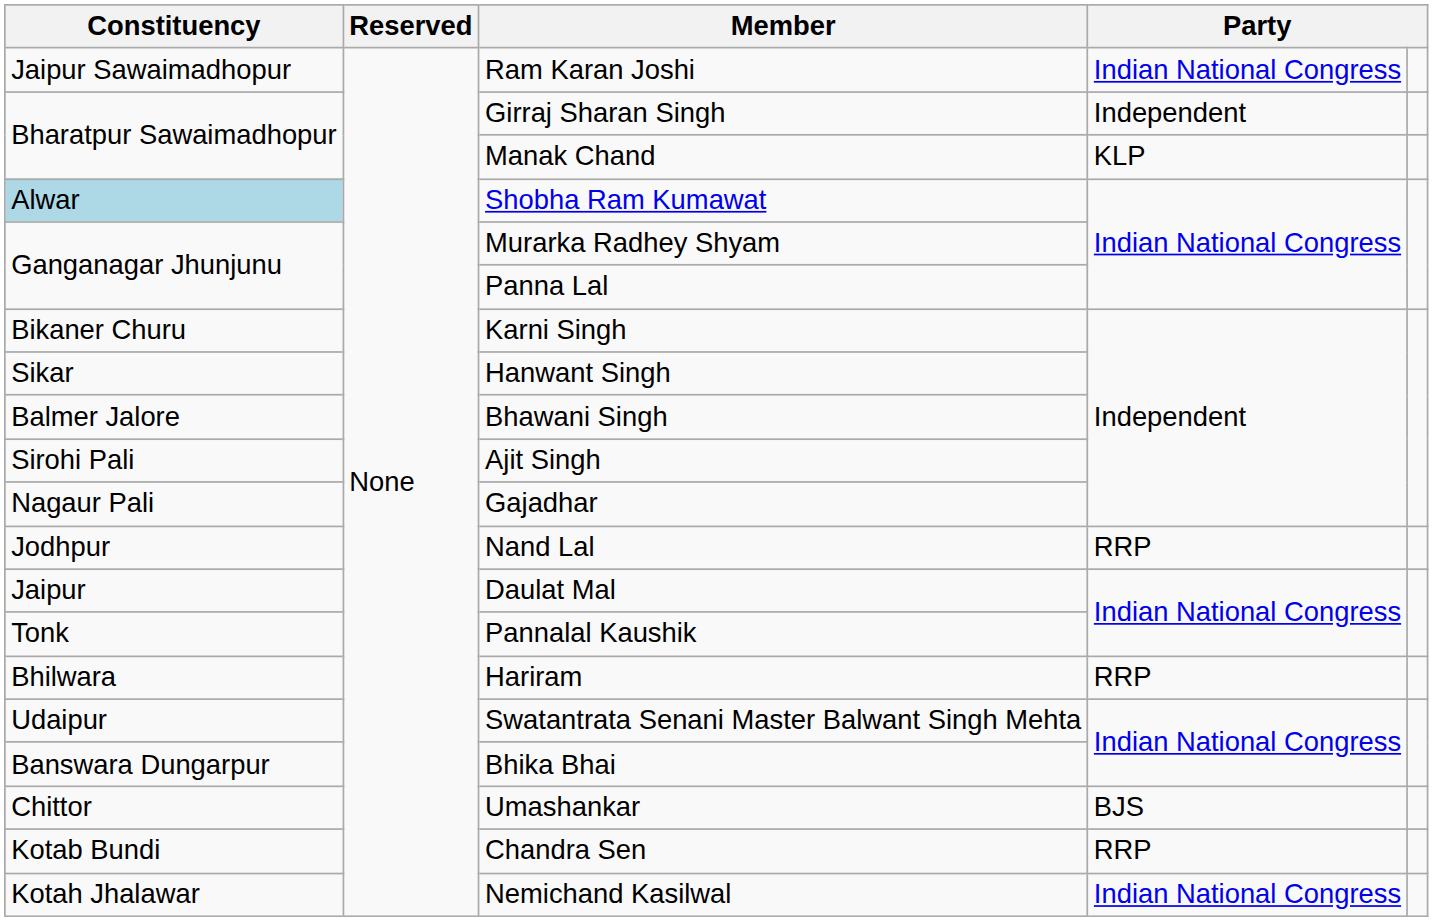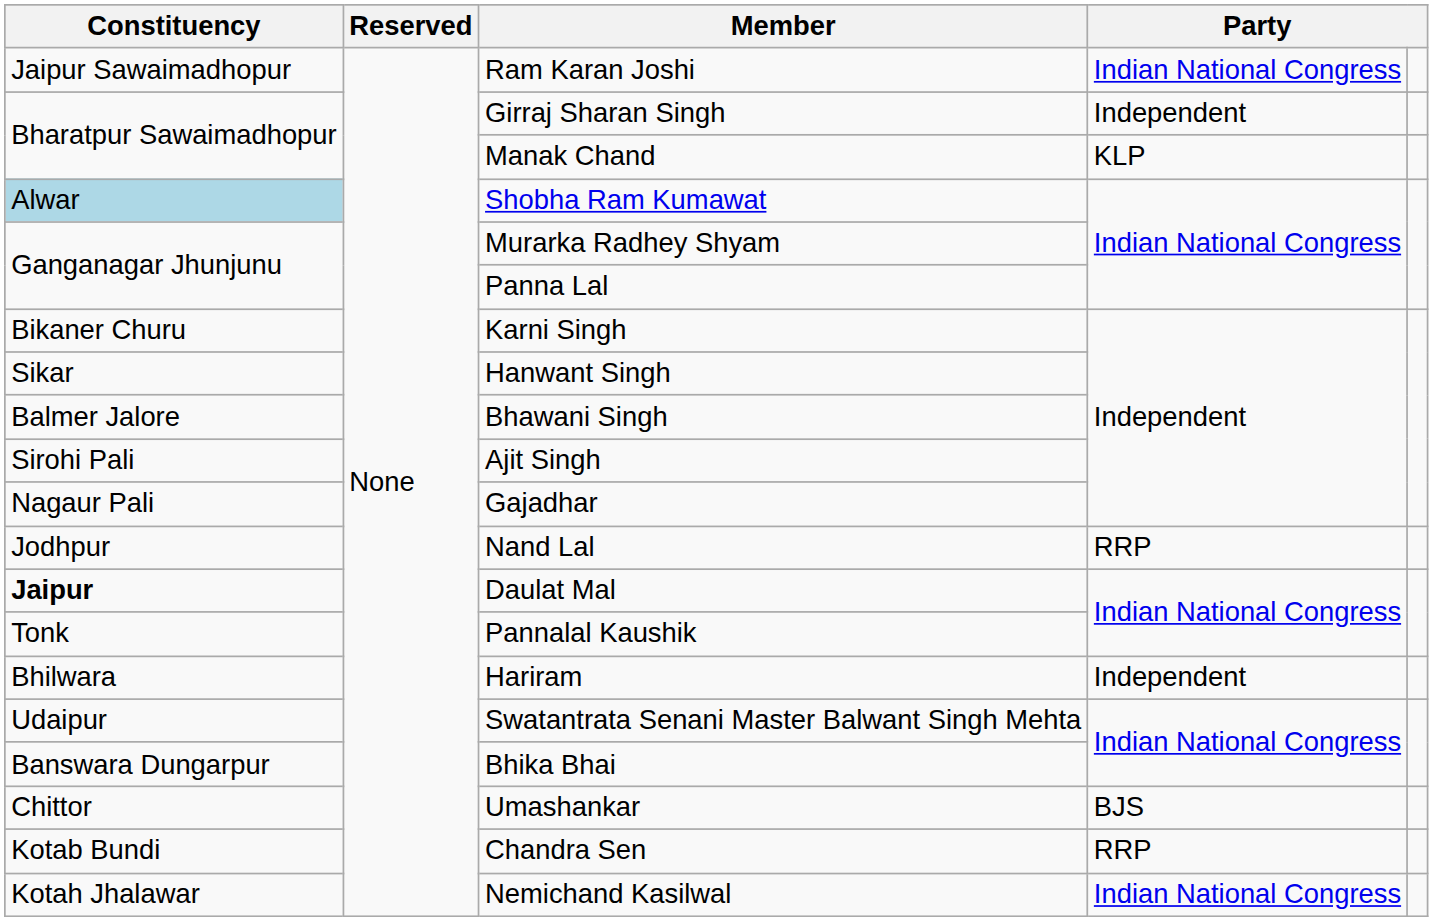(48, 590) normal -> (52, 590) bold
(1123, 677) RRP -> (1170, 677) Independent
